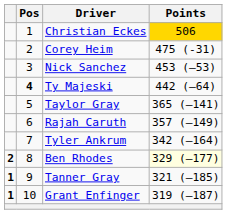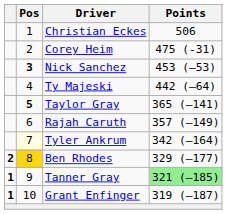(186, 32) gold background -> (186, 32) no background
(29, 68) normal -> (29, 68) bold
(29, 86) bold -> (29, 86) normal
(29, 105) normal -> (29, 105) bold
(29, 141) no background -> (29, 141) lightyellow background
(29, 159) no background -> (29, 159) gold background
(186, 159) lightyellow background -> (186, 159) no background
(186, 177) no background -> (186, 177) lightgreen background
